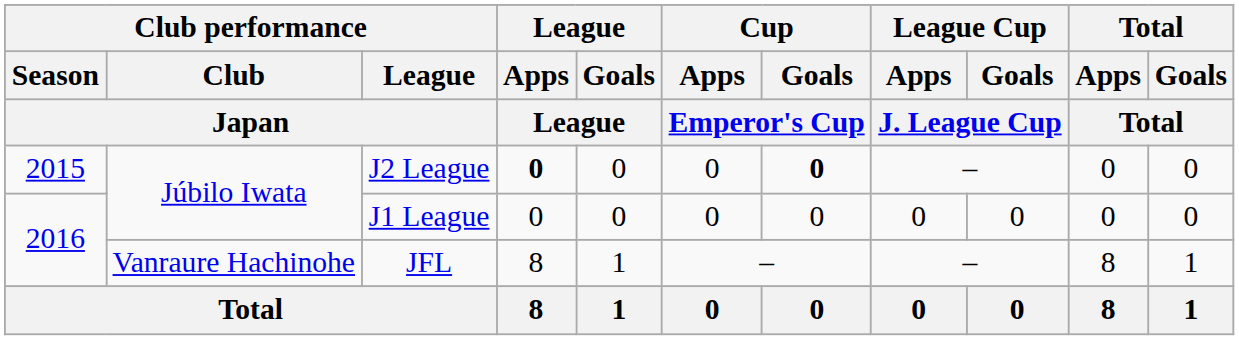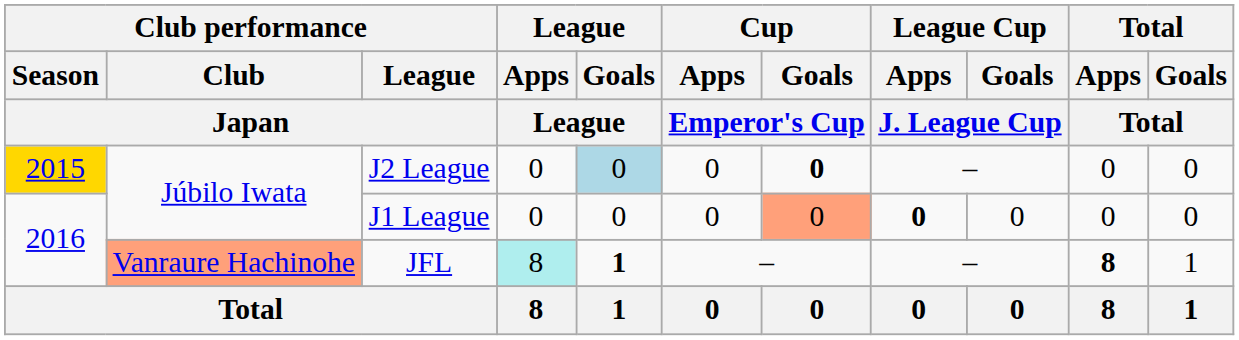(55, 168) no background -> (55, 168) gold background
(536, 168) bold -> (536, 168) normal
(619, 168) no background -> (619, 168) lightblue background
(817, 215) no background -> (817, 215) lightsalmon background
(919, 215) normal -> (919, 215) bold
(234, 262) no background -> (234, 262) lightsalmon background
(536, 262) no background -> (536, 262) paleturquoise background
(619, 262) normal -> (619, 262) bold
(1108, 262) normal -> (1108, 262) bold
